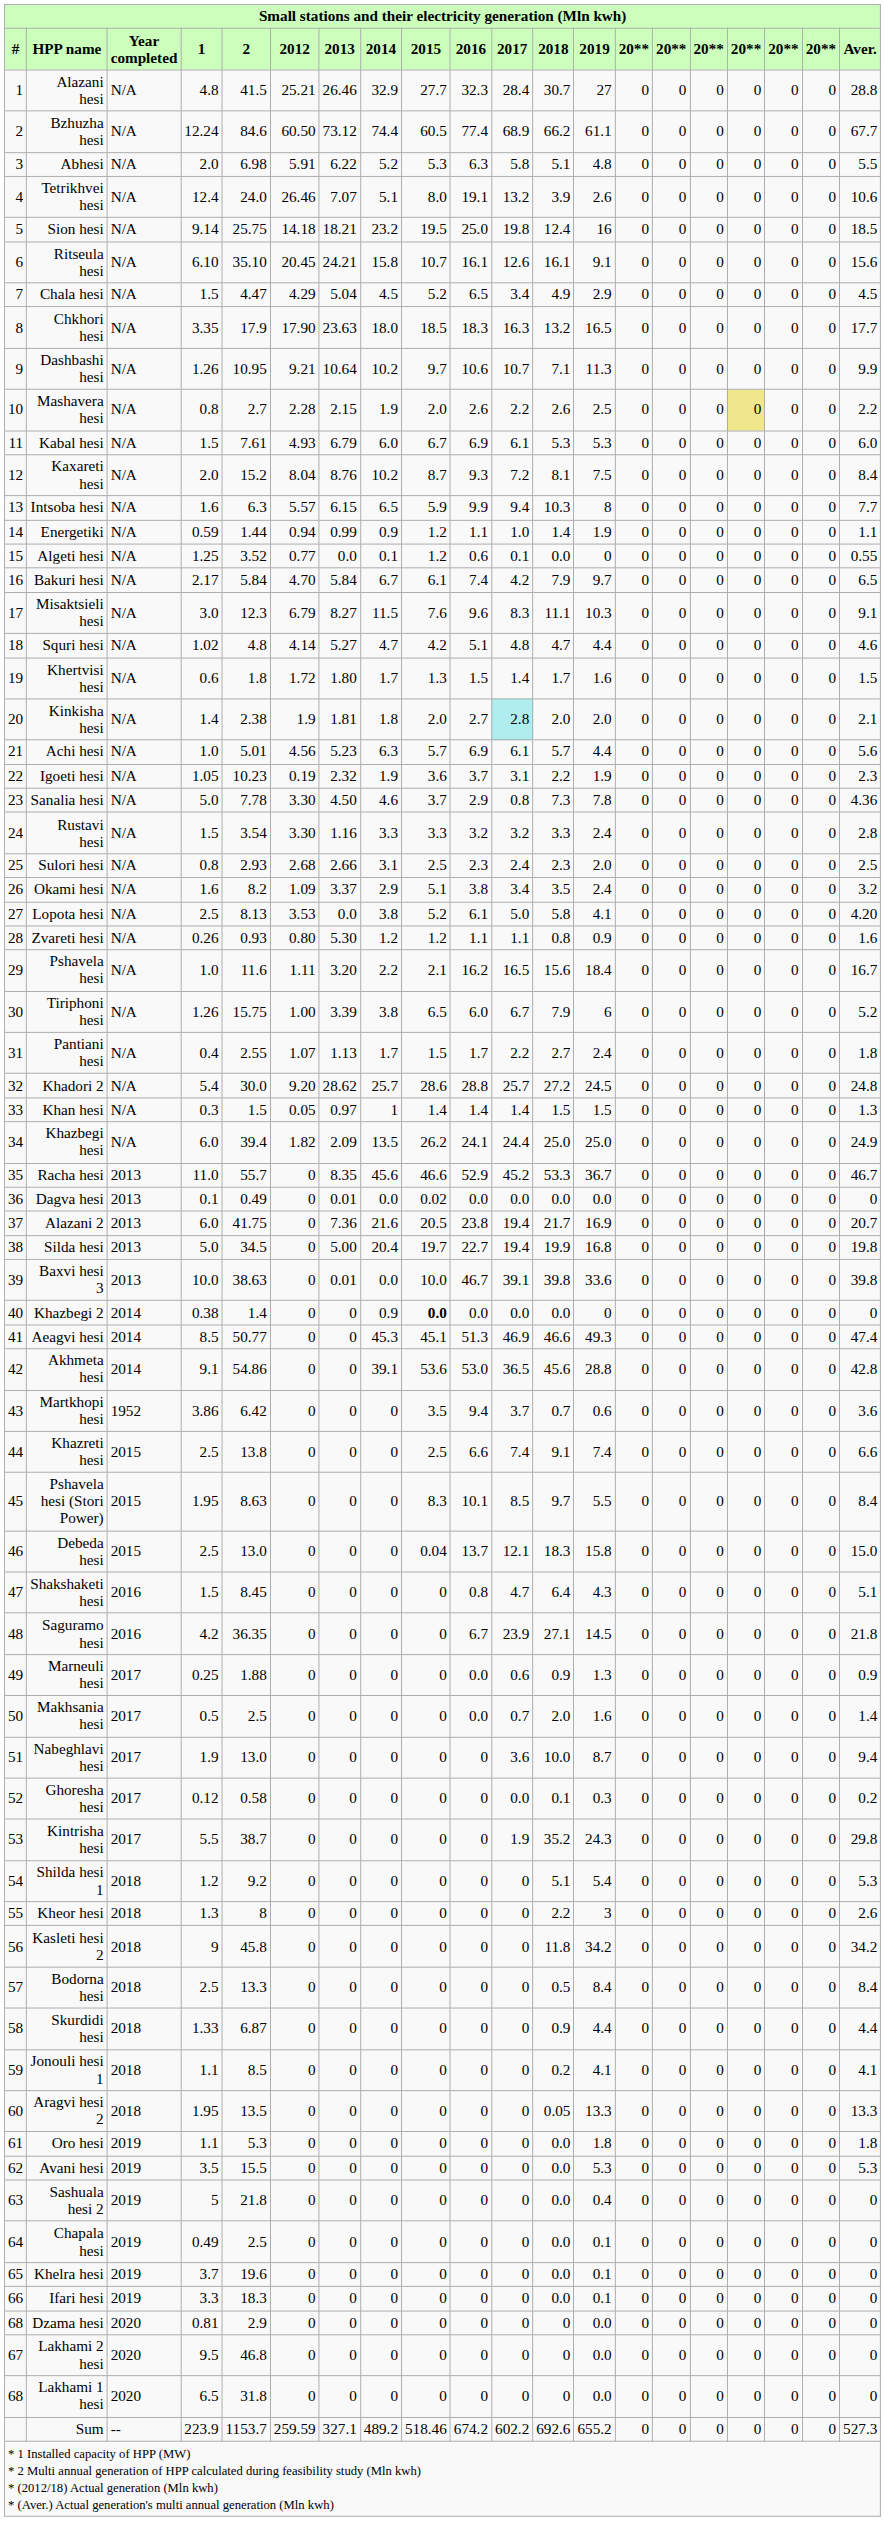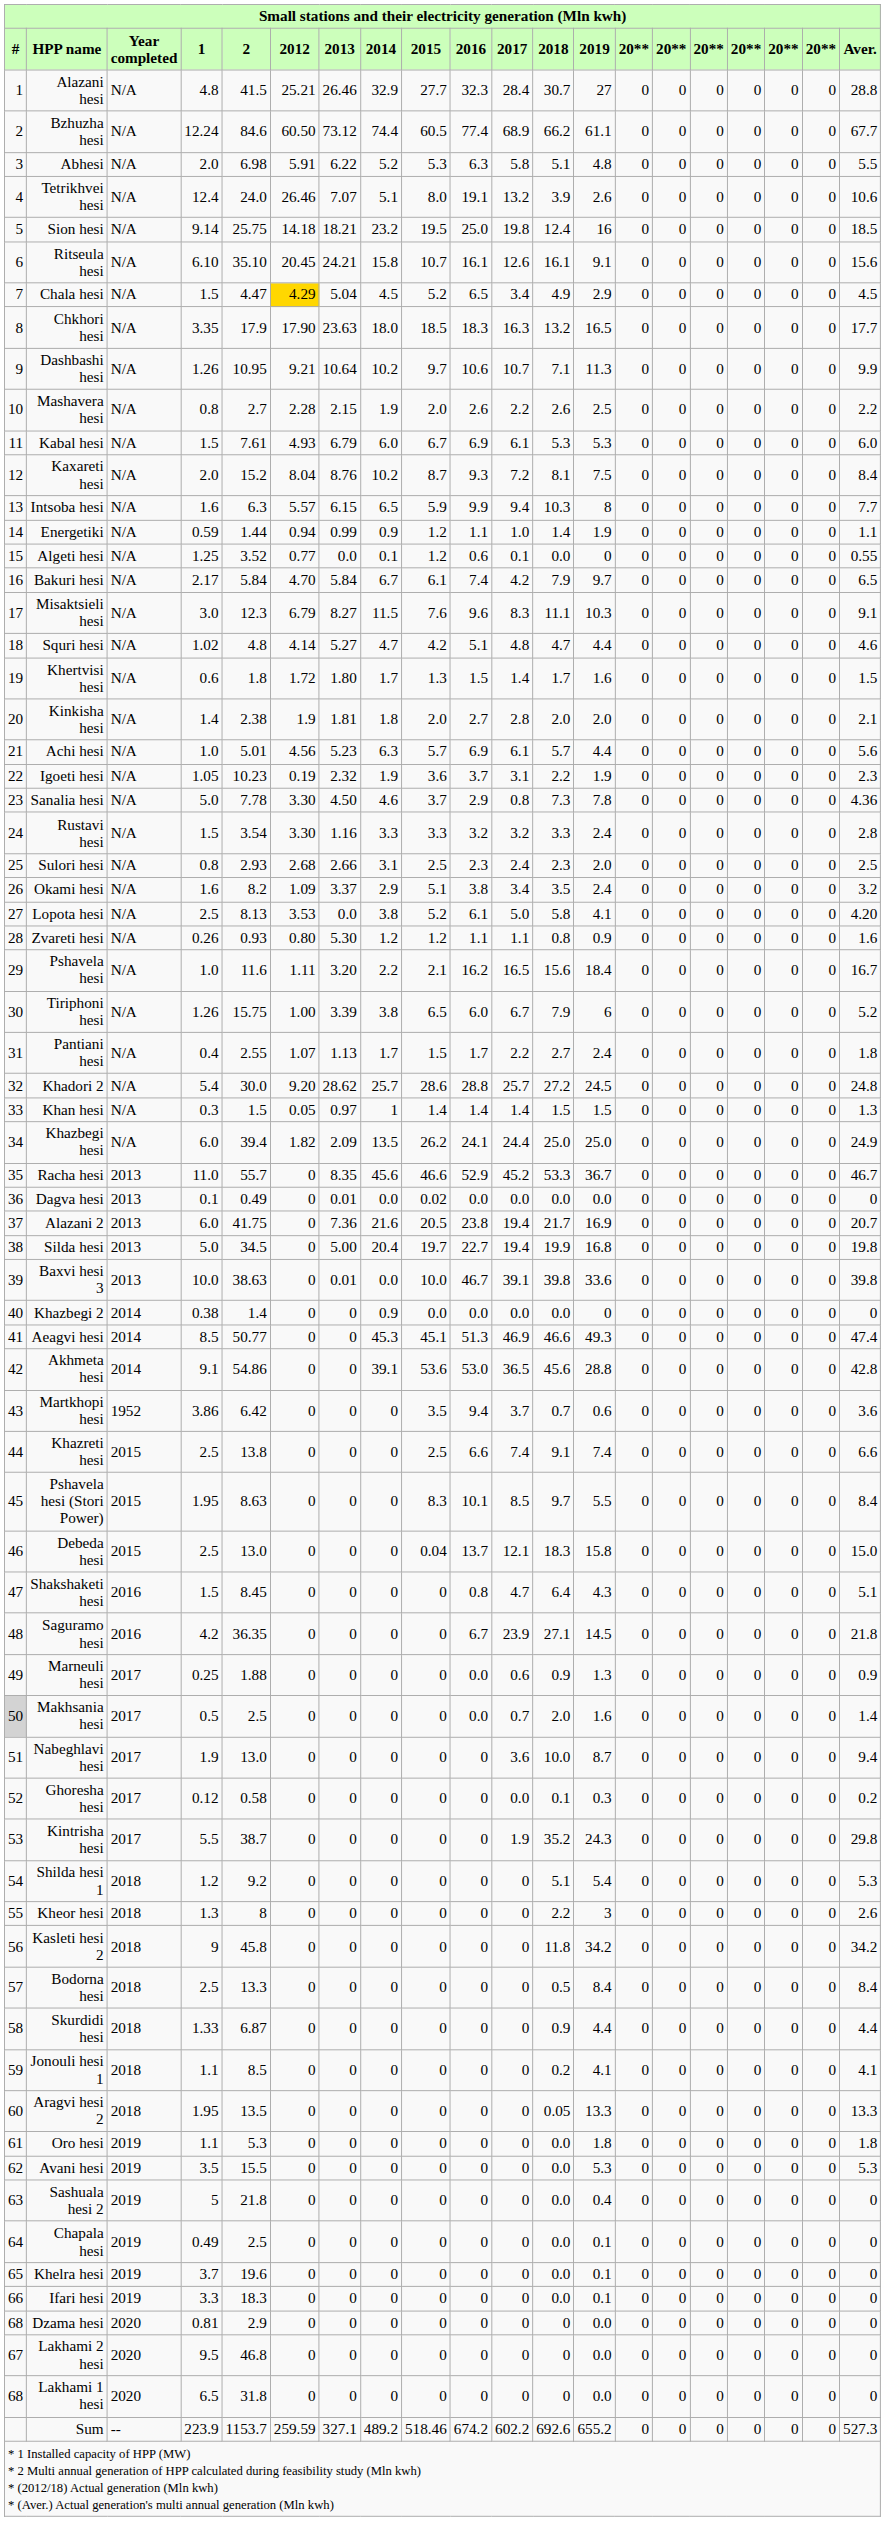(302, 294) no background -> (302, 294) gold background
(757, 409) khaki background -> (757, 409) no background
(520, 719) paleturquoise background -> (520, 719) no background
(437, 1312) bold -> (437, 1312) normal
(16, 1716) no background -> (16, 1716) lightgrey background
